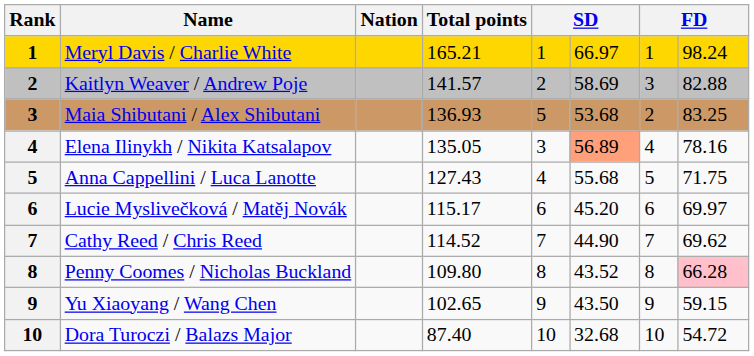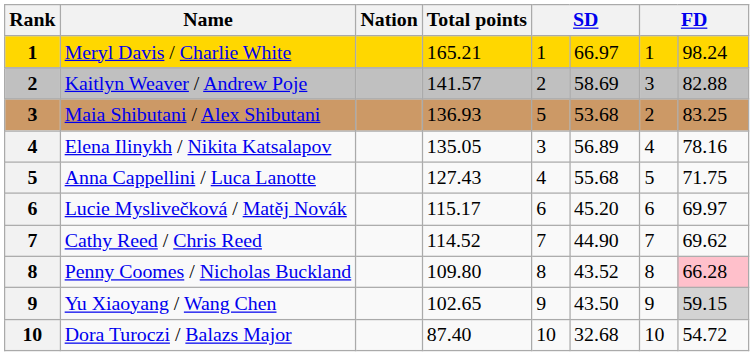(596, 146) lightsalmon background -> (596, 146) no background
(705, 303) no background -> (705, 303) lightgrey background
